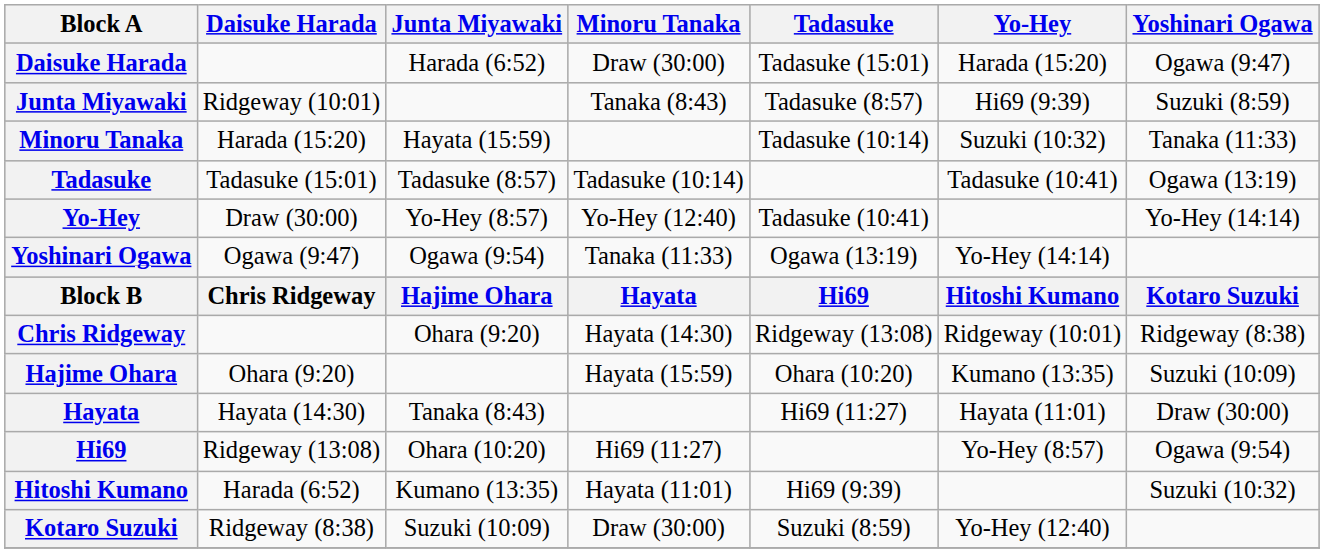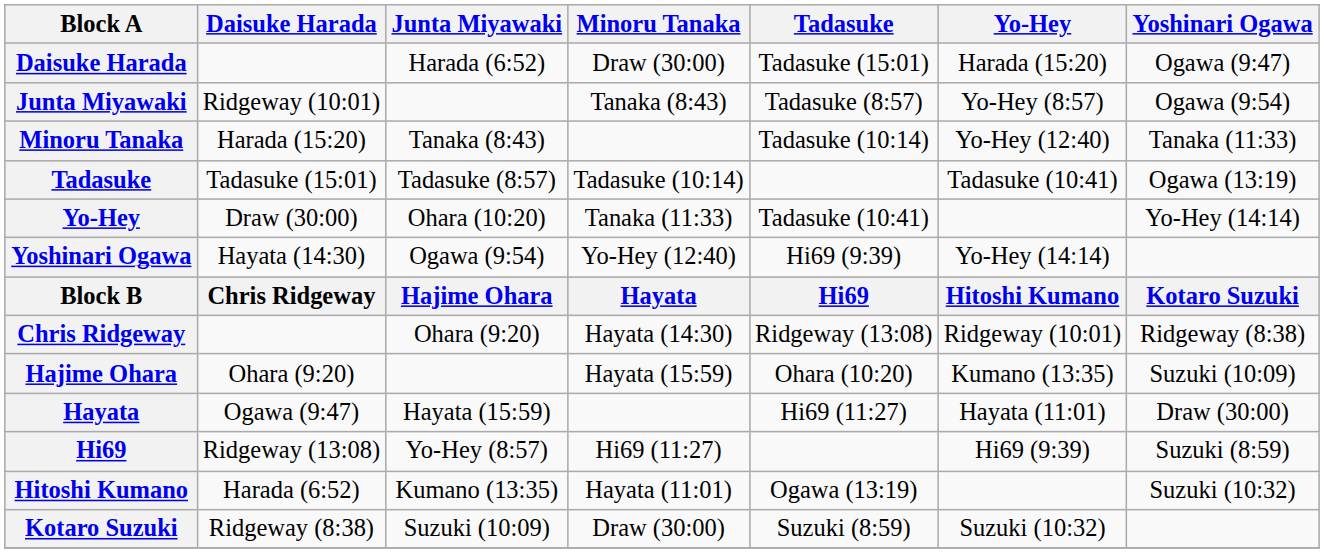(1032, 101) Hi69 (9:39) -> (1032, 101) Yo-Hey (8:57)
(1223, 101) Suzuki (8:59) -> (1223, 101) Ogawa (9:54)
(477, 140) Hayata (15:59) -> (477, 140) Tanaka (8:43)
(1032, 140) Suzuki (10:32) -> (1032, 140) Yo-Hey (12:40)
(477, 218) Yo-Hey (8:57) -> (477, 218) Ohara (10:20)
(659, 218) Yo-Hey (12:40) -> (659, 218) Tanaka (11:33)
(291, 256) Ogawa (9:47) -> (291, 256) Hayata (14:30)
(659, 256) Tanaka (11:33) -> (659, 256) Yo-Hey (12:40)
(844, 256) Ogawa (13:19) -> (844, 256) Hi69 (9:39)
(291, 412) Hayata (14:30) -> (291, 412) Ogawa (9:47)
(477, 412) Tanaka (8:43) -> (477, 412) Hayata (15:59)
(477, 450) Ohara (10:20) -> (477, 450) Yo-Hey (8:57)
(1032, 450) Yo-Hey (8:57) -> (1032, 450) Hi69 (9:39)
(1223, 450) Ogawa (9:54) -> (1223, 450) Suzuki (8:59)
(844, 489) Hi69 (9:39) -> (844, 489) Ogawa (13:19)
(1032, 528) Yo-Hey (12:40) -> (1032, 528) Suzuki (10:32)
